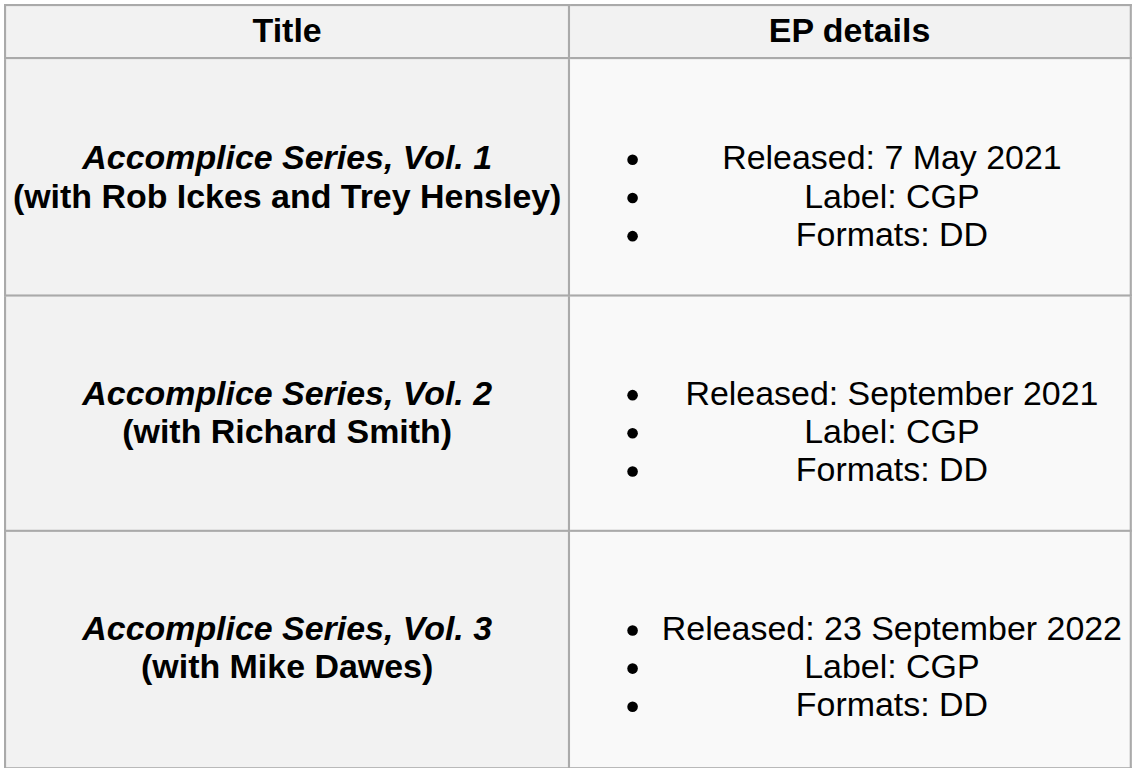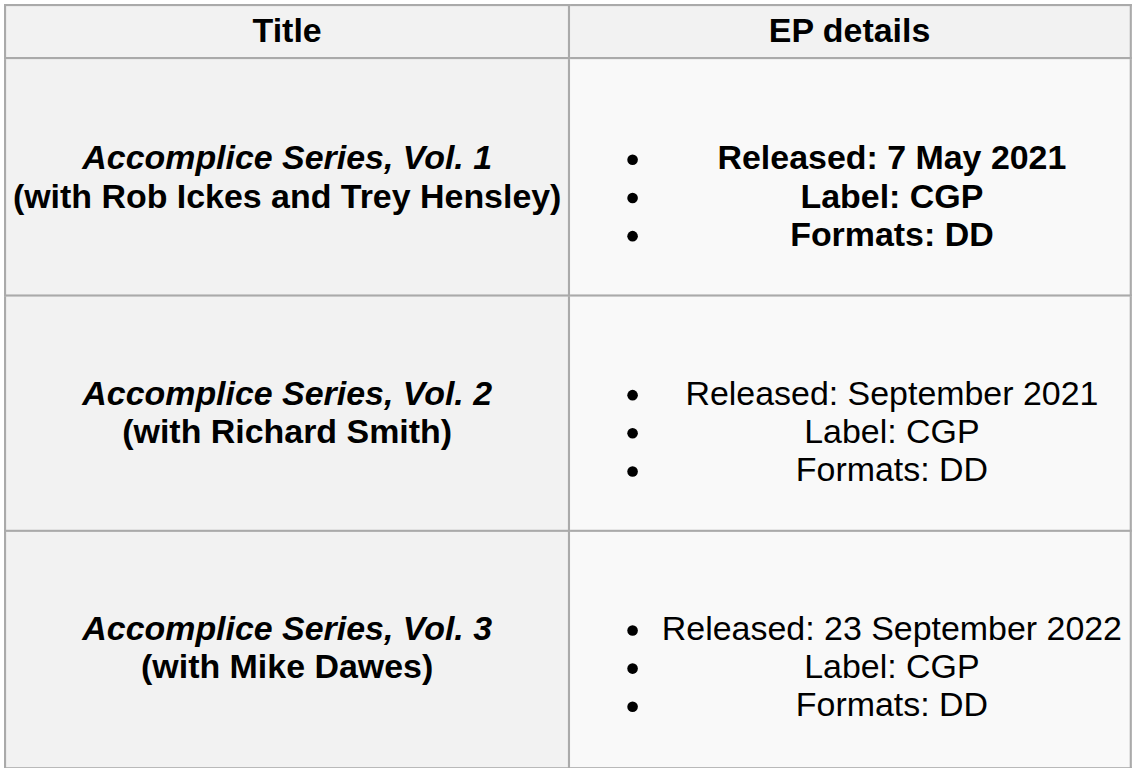(850, 196) normal -> (850, 196) bold
